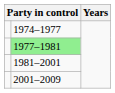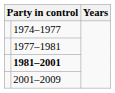(37, 46) lightgreen background -> (37, 46) no background
(37, 63) normal -> (37, 63) bold
